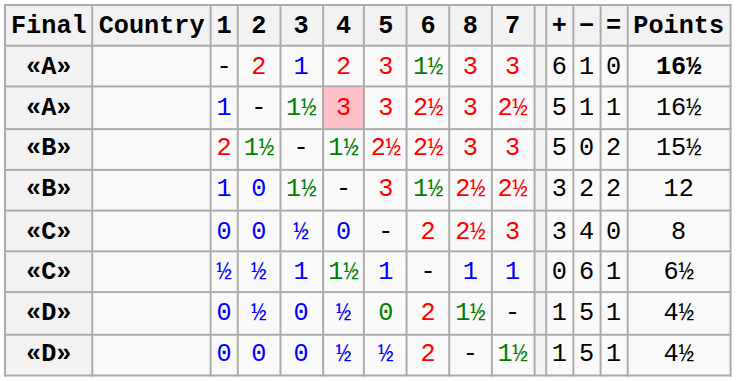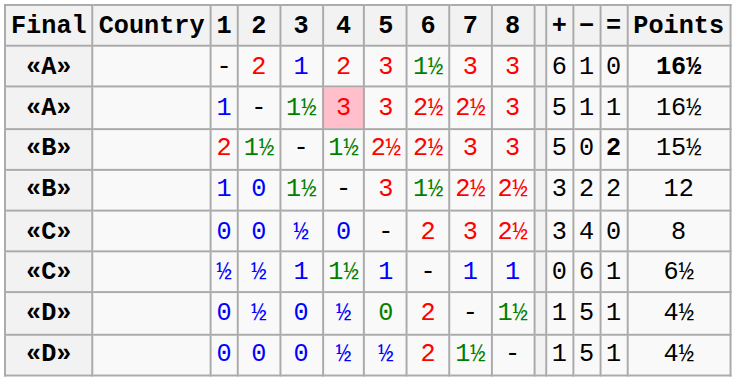columns swapped: (513, 26) <-> (470, 26)
(614, 149) normal -> (614, 149) bold
